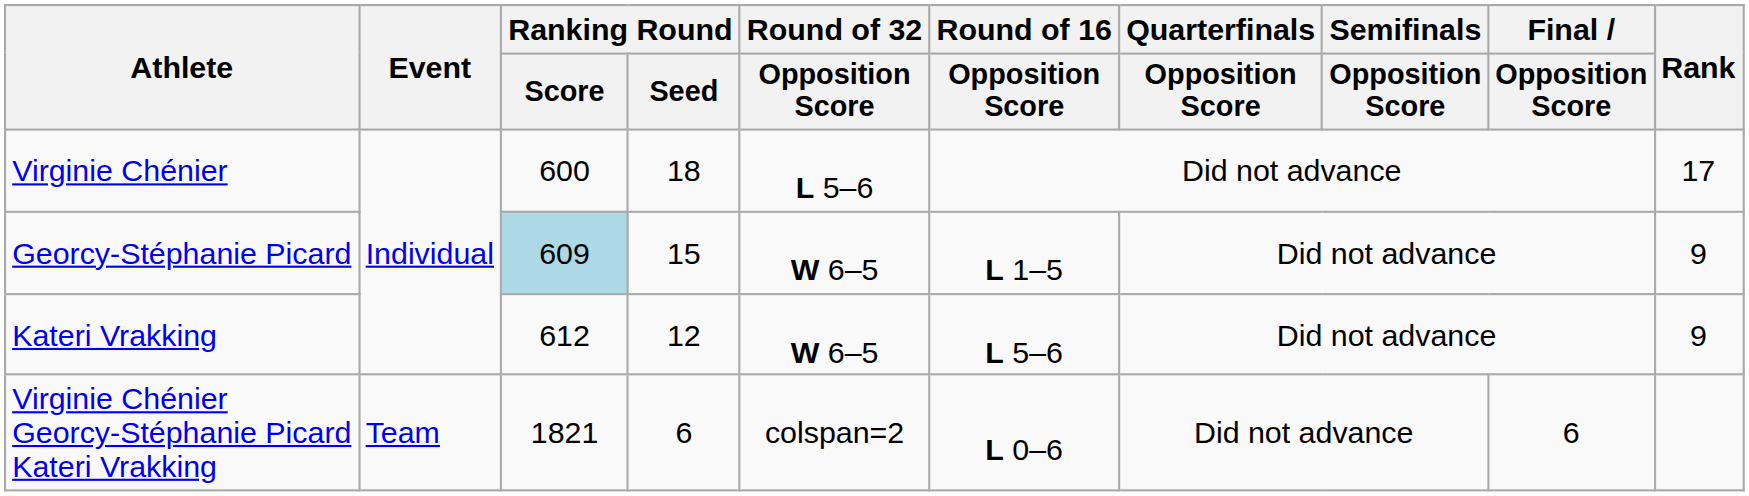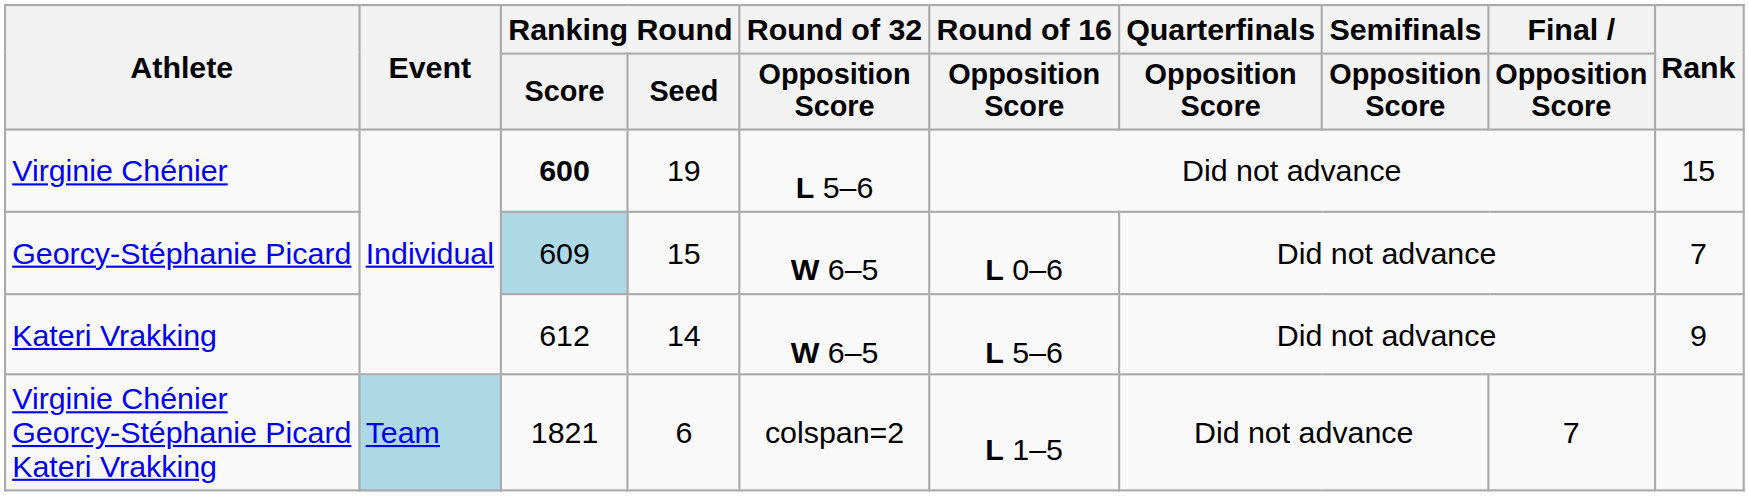(565, 171) normal -> (565, 171) bold
(684, 171) 18 -> (684, 171) 19
(1698, 171) 17 -> (1698, 171) 15
(1024, 270) L 1–5 -> (1024, 270) L 0–6
(1698, 253) 9 -> (1698, 253) 7
(684, 335) 12 -> (684, 335) 14
(403, 433) no background -> (403, 433) lightblue background
(1024, 450) L 0–6 -> (1024, 450) L 1–5
(1571, 433) 6 -> (1571, 433) 7
